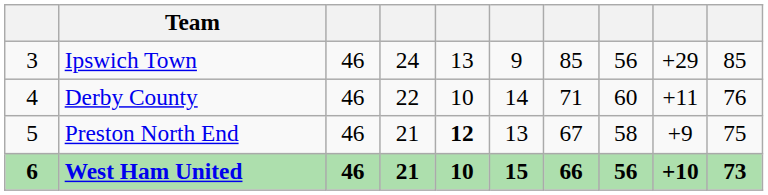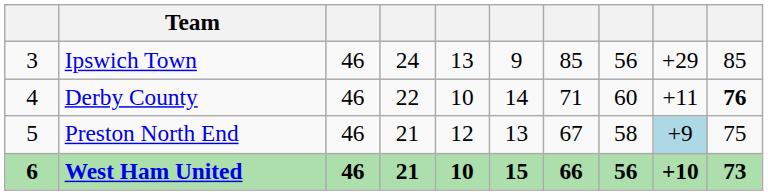(735, 97) normal -> (735, 97) bold
(462, 134) bold -> (462, 134) normal
(680, 134) no background -> (680, 134) lightblue background
